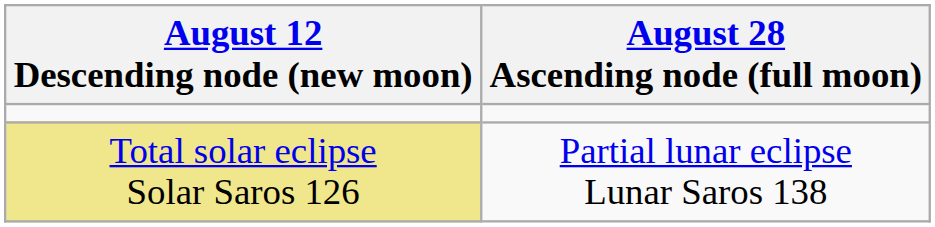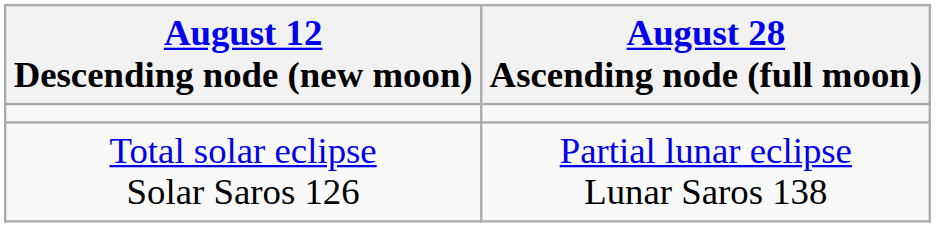(243, 171) khaki background -> (243, 171) no background
